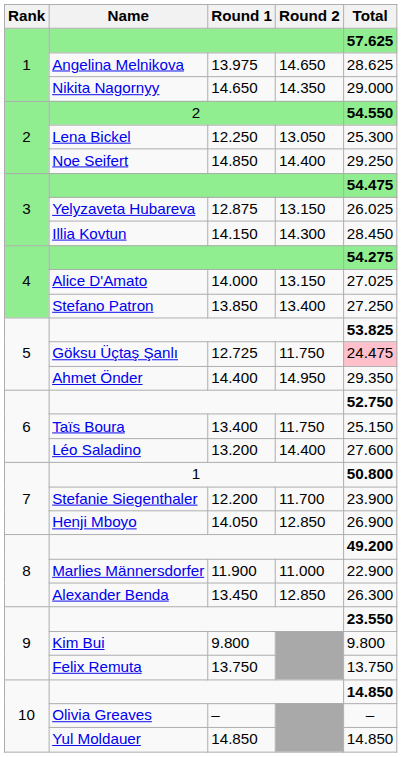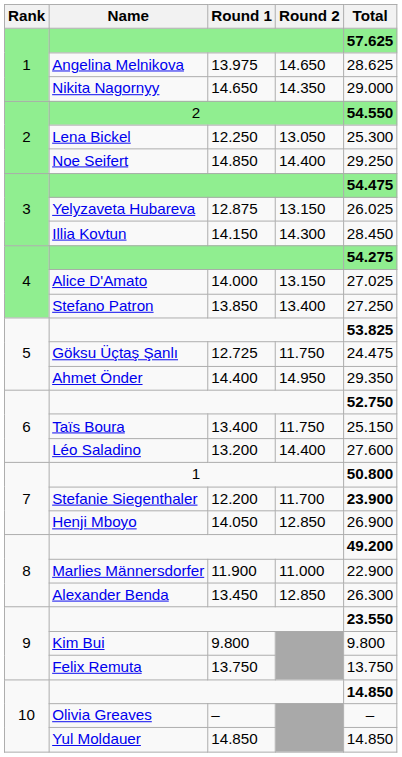(370, 354) pink background -> (370, 354) no background
(370, 498) normal -> (370, 498) bold
